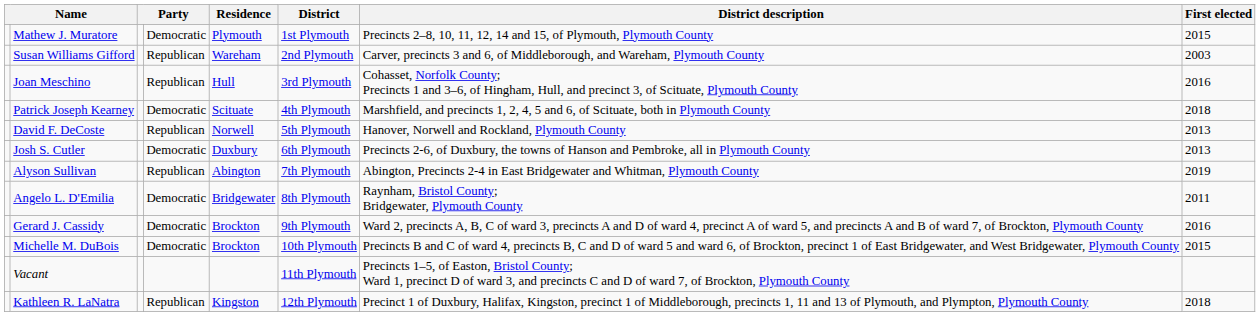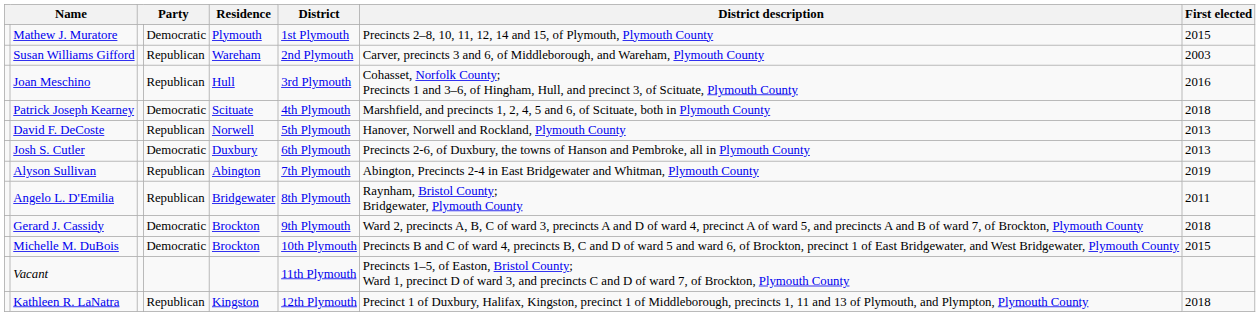(176, 198) Democratic -> (176, 198) Republican
(1198, 226) 2016 -> (1198, 226) 2018
